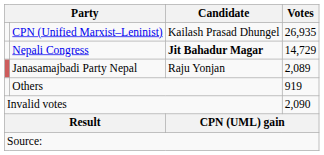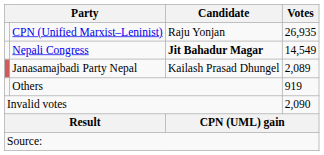(224, 31) Kailash Prasad Dhungel -> (197, 31) Raju Yonjan
(301, 50) 14,729 -> (301, 50) 14,549
(197, 68) Raju Yonjan -> (224, 68) Kailash Prasad Dhungel
